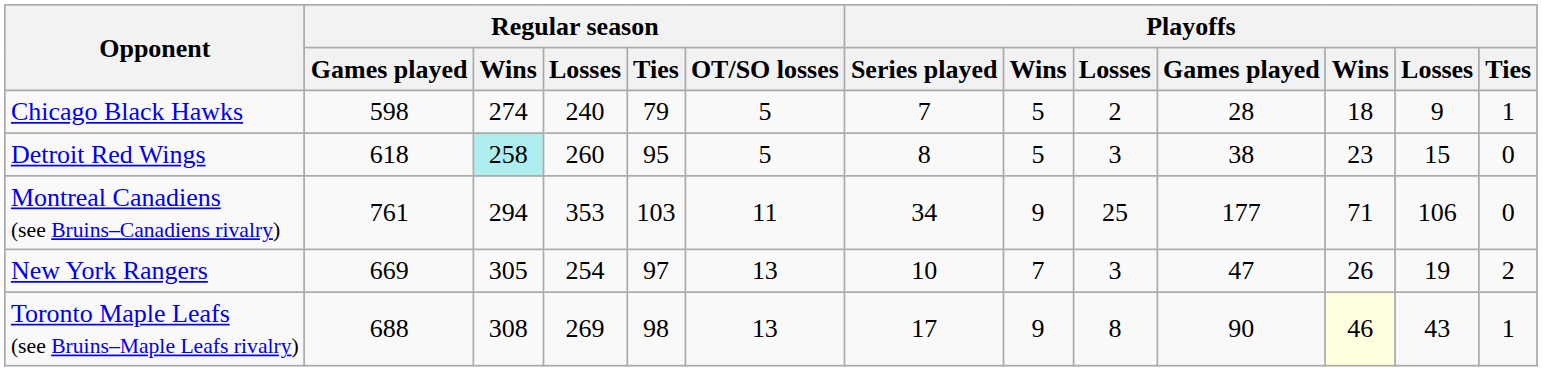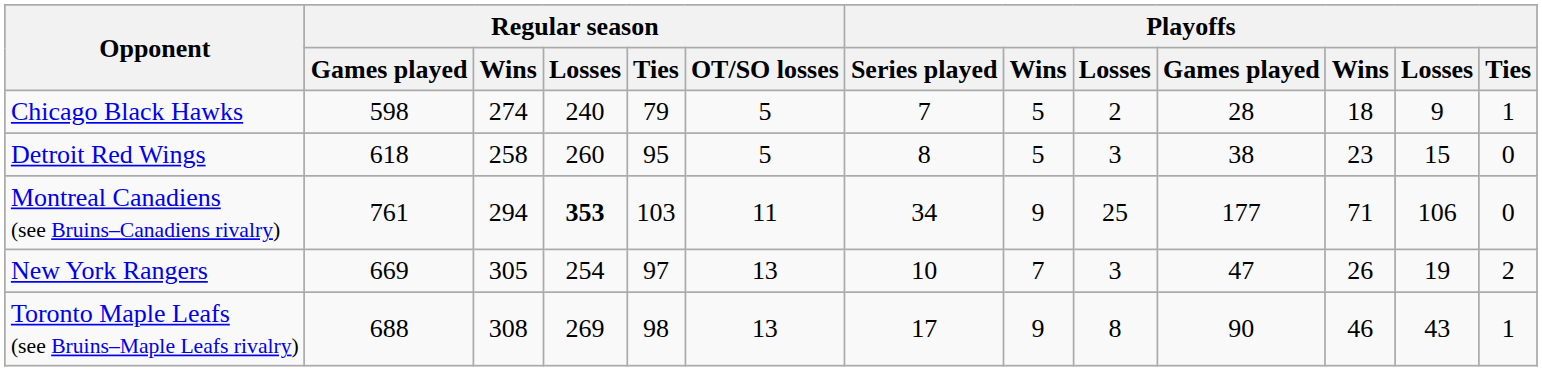(508, 154) paleturquoise background -> (508, 154) no background
(585, 212) normal -> (585, 212) bold
(1360, 329) lightyellow background -> (1360, 329) no background
